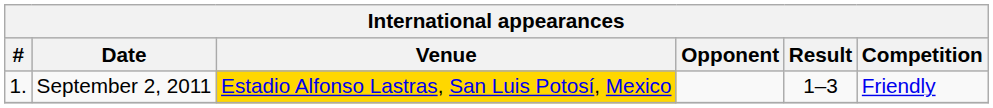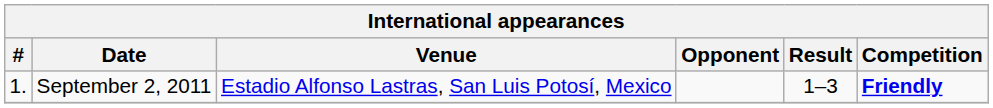(446, 87) gold background -> (446, 87) no background
(899, 87) normal -> (902, 87) bold
